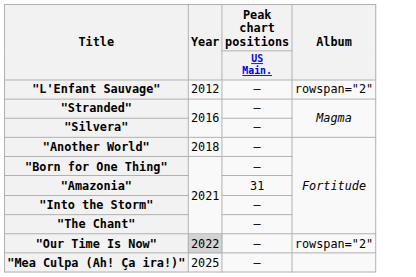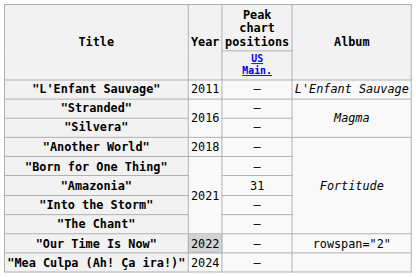(205, 89) 2012 -> (205, 89) 2011
(334, 89) rowspan="2" -> (352, 89) L'Enfant Sauvage
(205, 263) 2025 -> (205, 263) 2024
